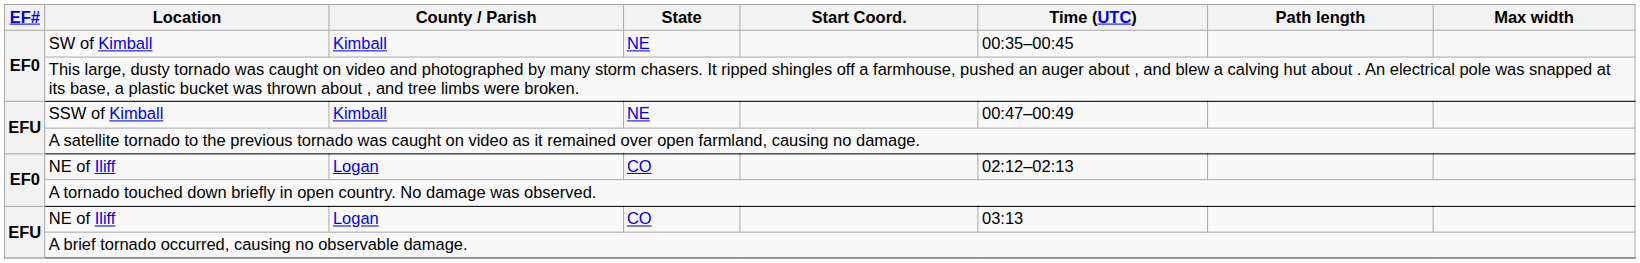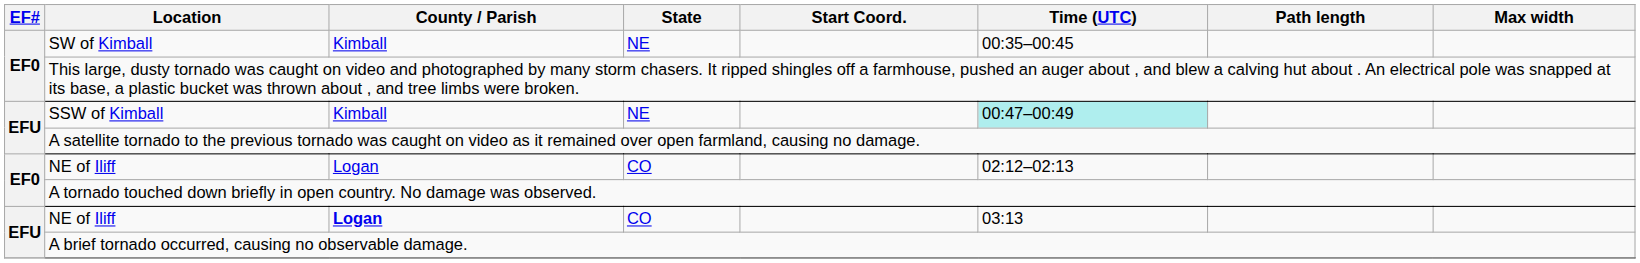(1028, 114) no background -> (1028, 114) paleturquoise background
(356, 219) normal -> (358, 219) bold
